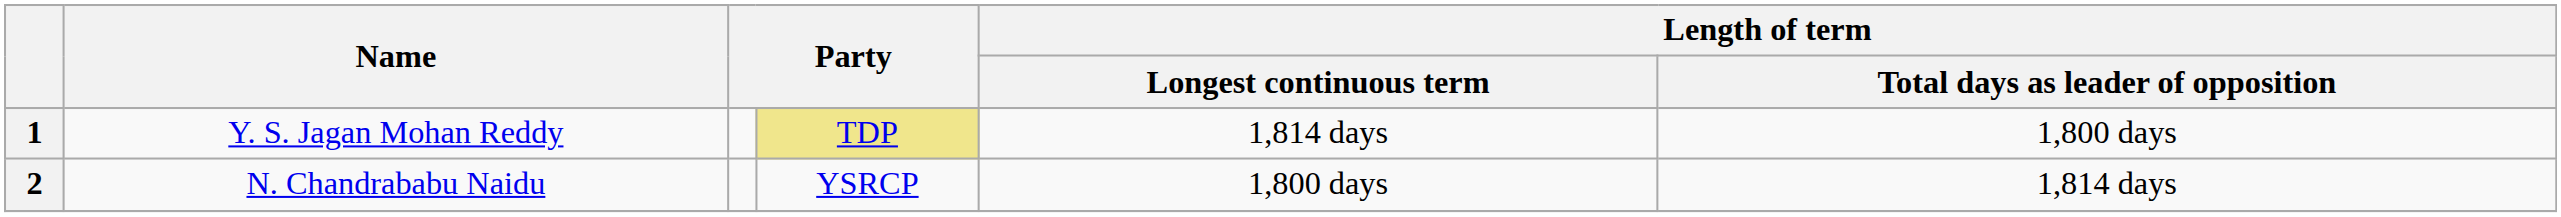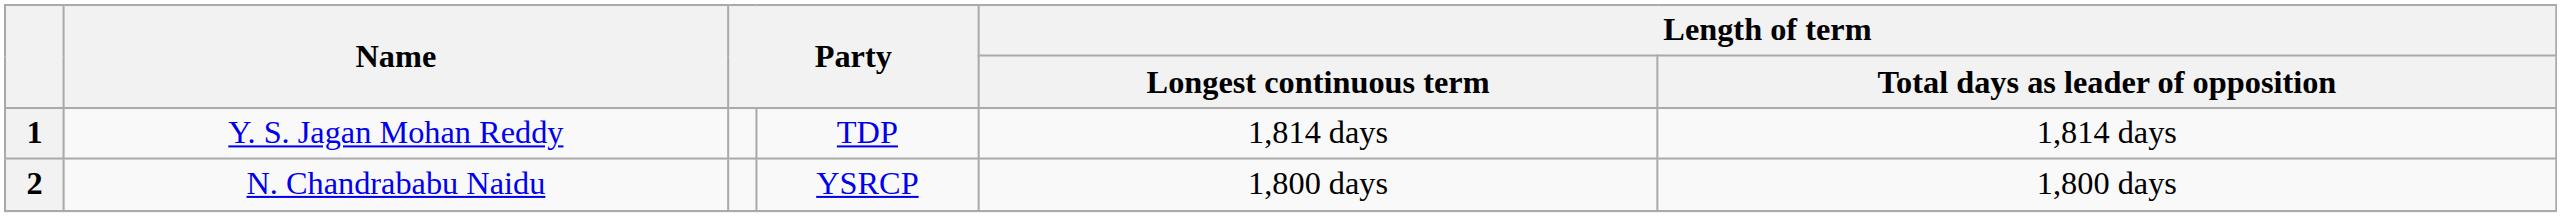(867, 132) khaki background -> (867, 132) no background
(2107, 132) 1,800 days -> (2107, 132) 1,814 days
(2107, 183) 1,814 days -> (2107, 183) 1,800 days
